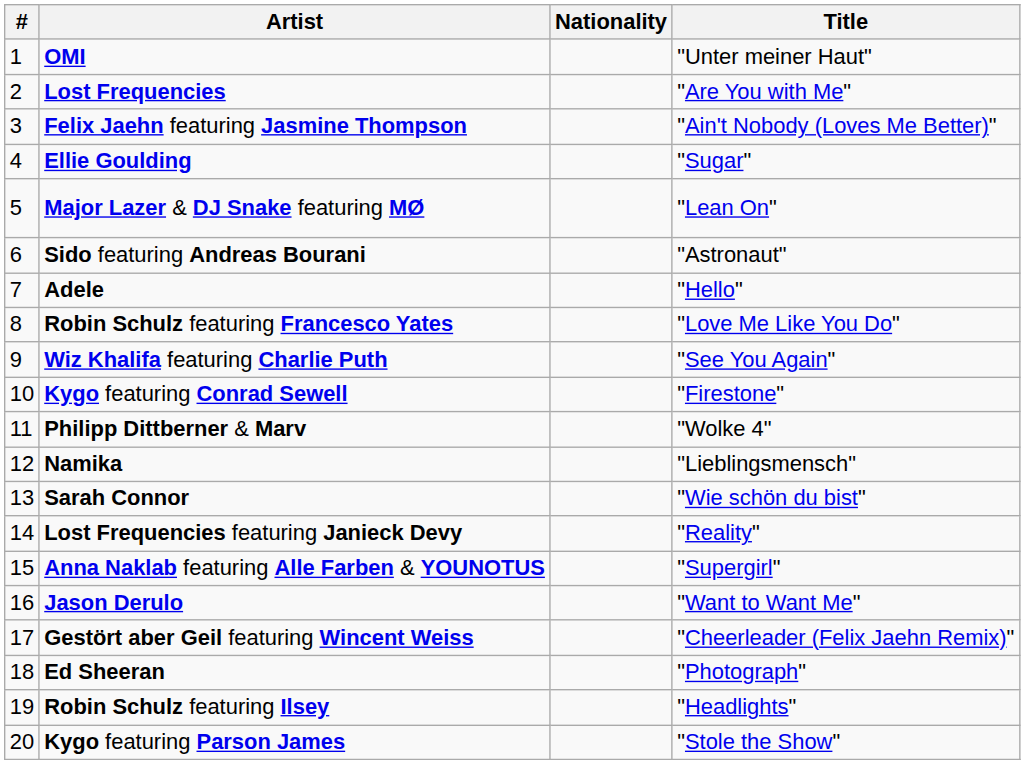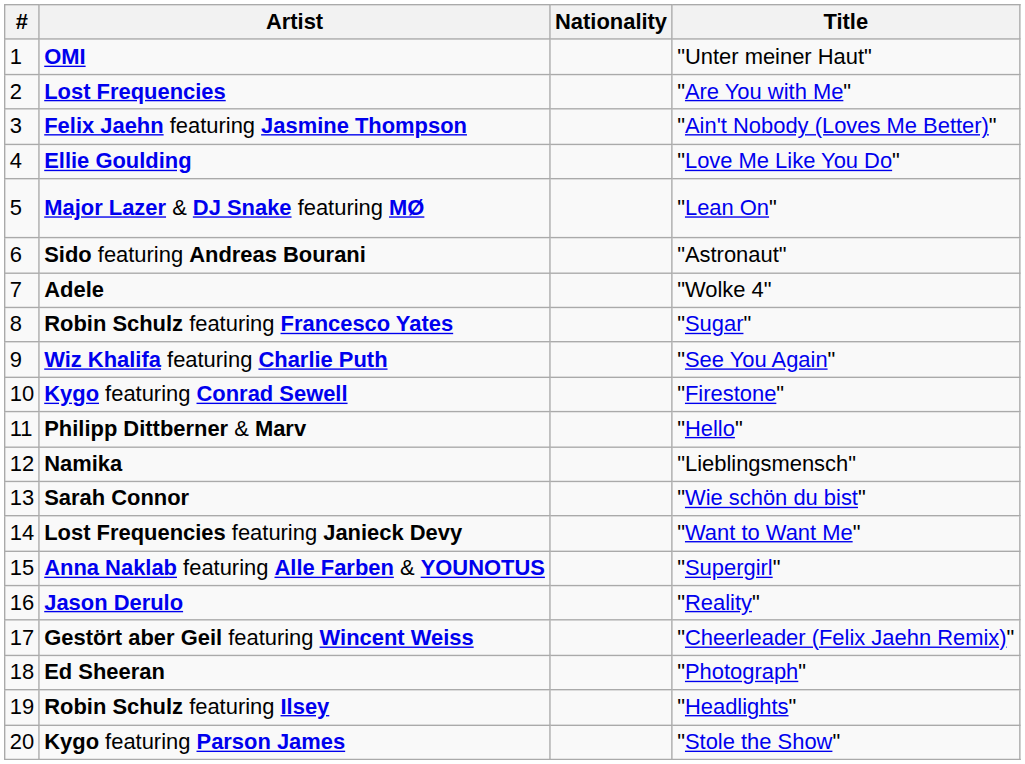(714, 160) "Sugar" -> (789, 160) "Love Me Like You Do"
(710, 289) "Hello" -> (724, 289) "Wolke 4"
(789, 324) "Love Me Like You Do" -> (714, 324) "Sugar"
(724, 428) "Wolke 4" -> (710, 428) "Hello"
(718, 533) "Reality" -> (769, 533) "Want to Want Me"
(769, 602) "Want to Want Me" -> (718, 602) "Reality"
